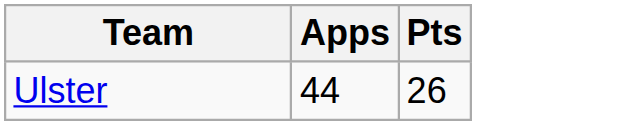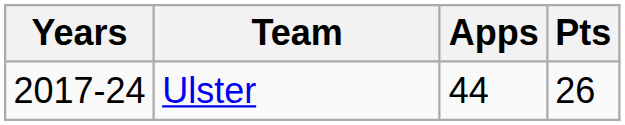+ column: (79, 33)
